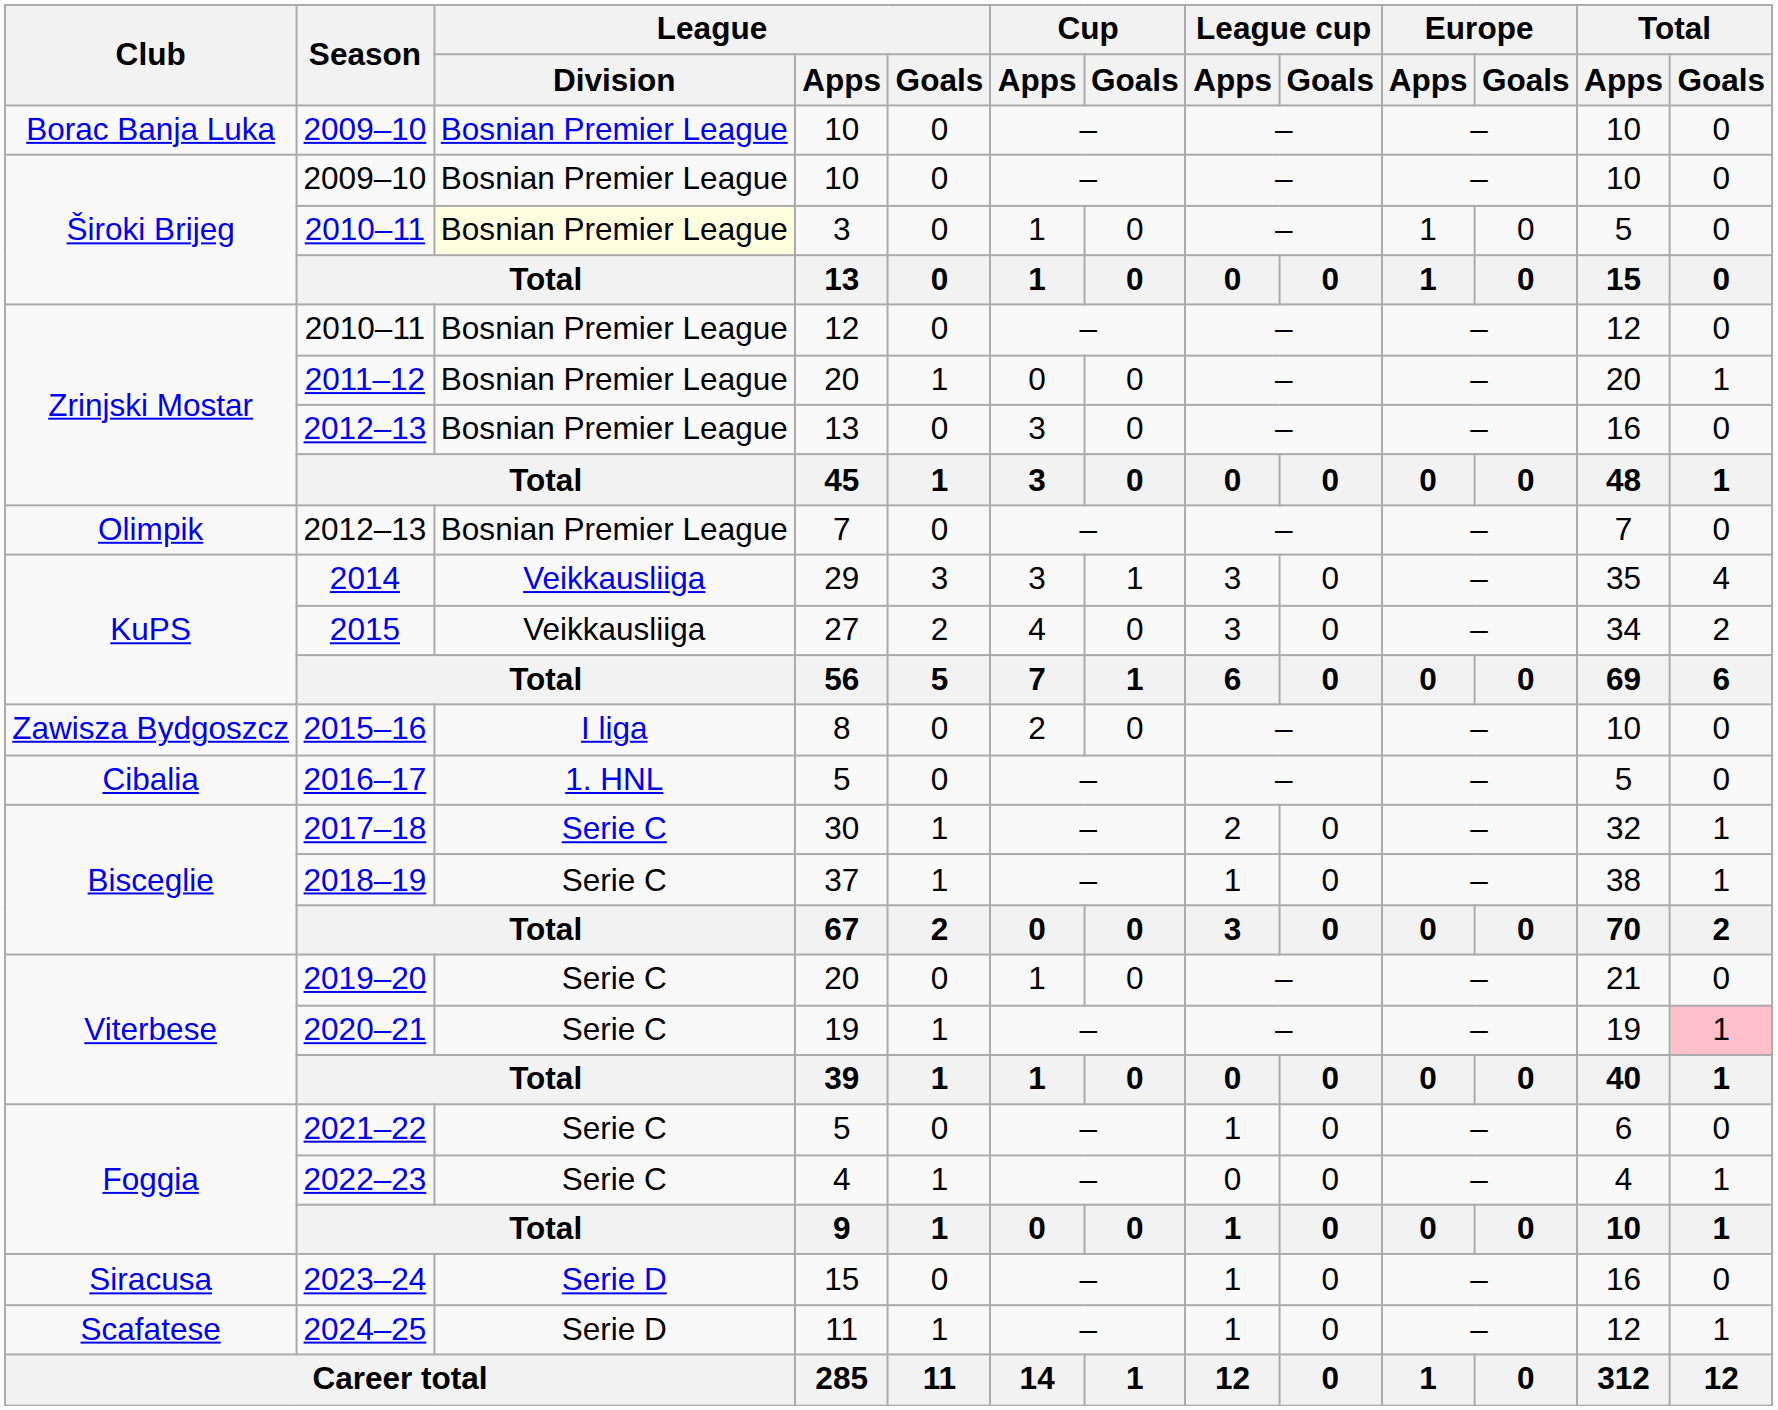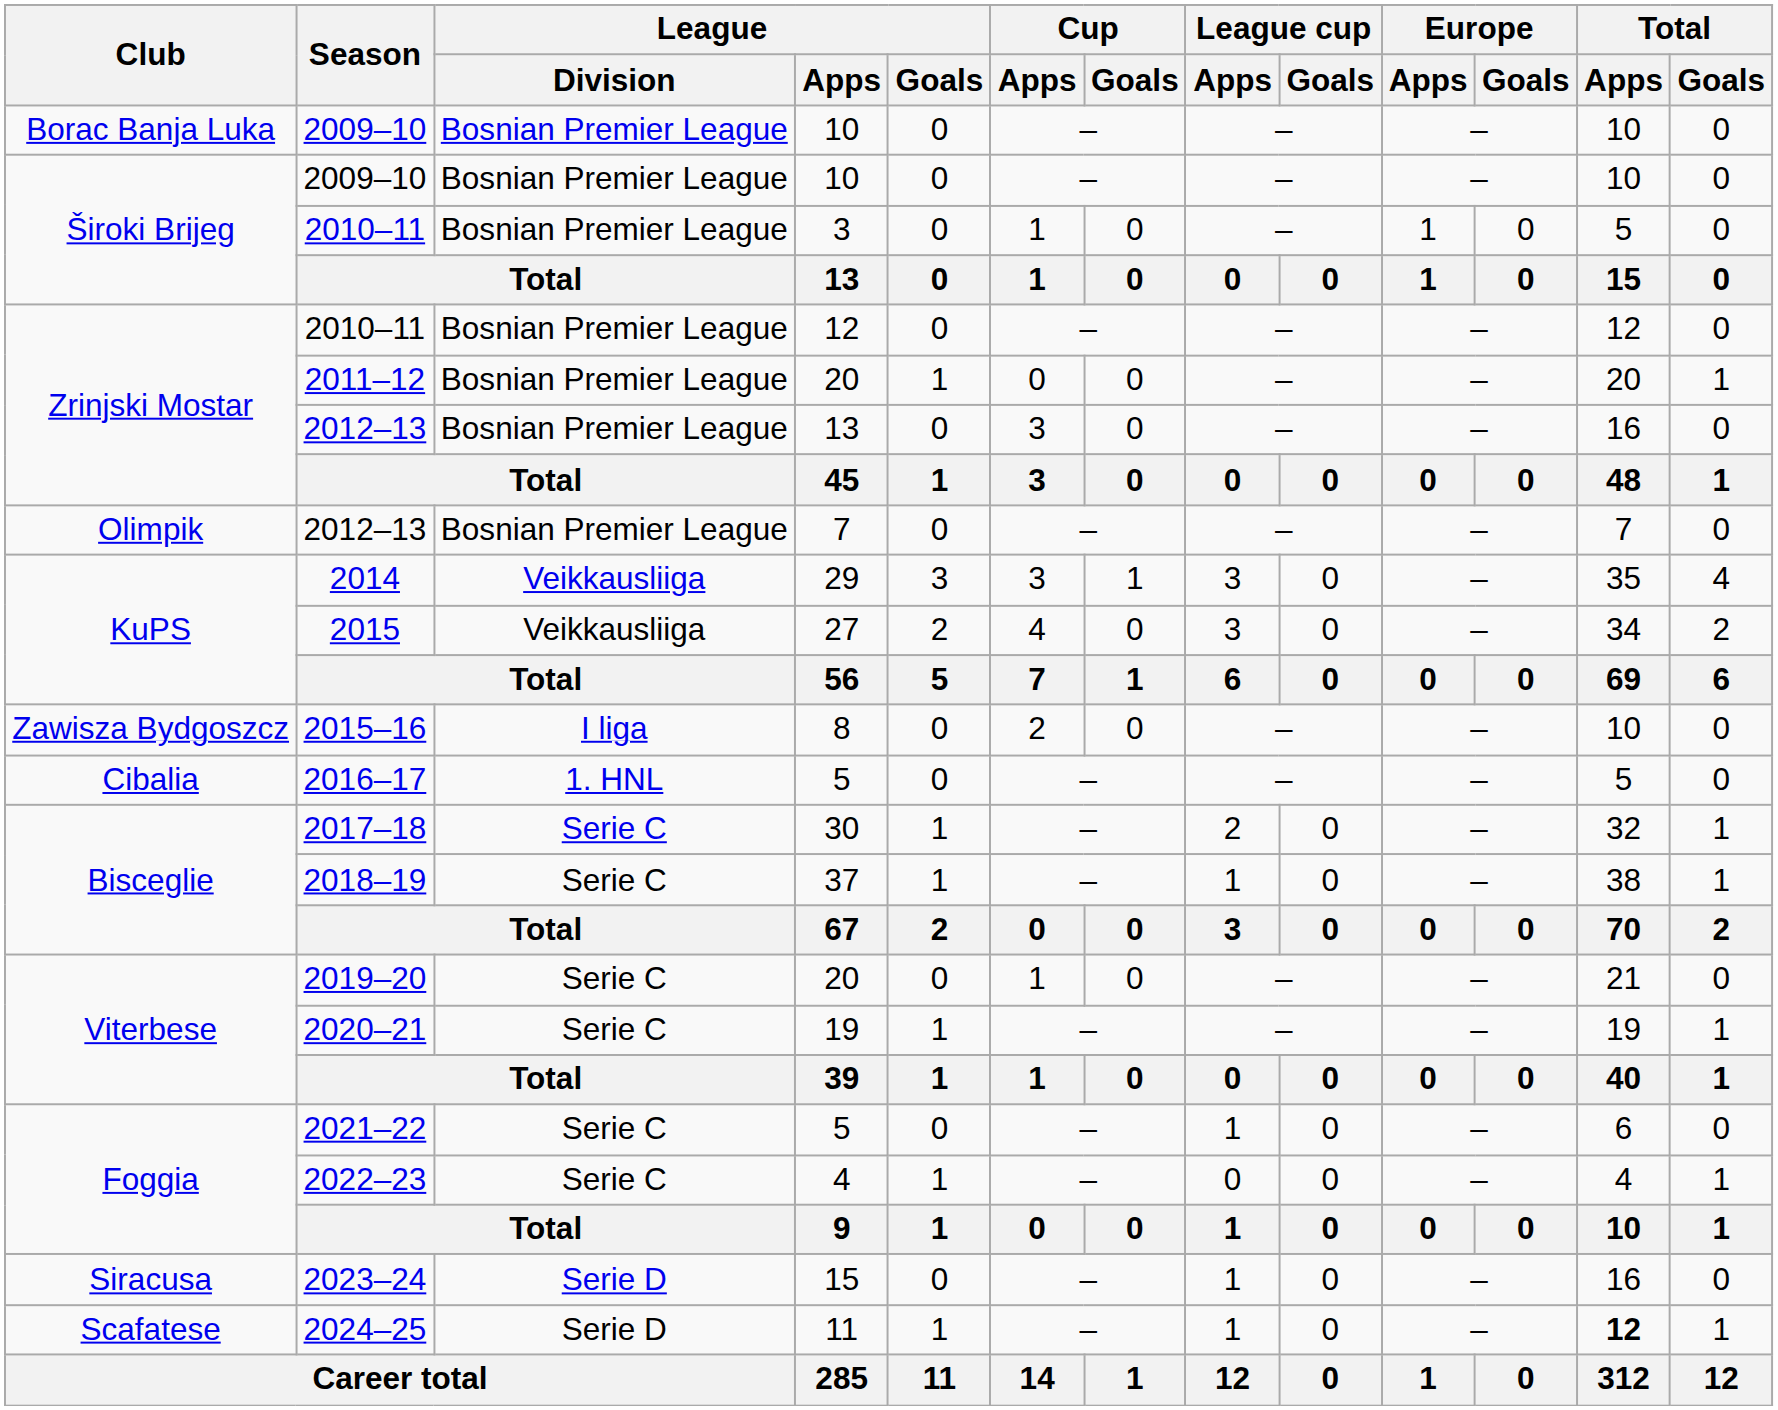(614, 229) lightyellow background -> (614, 229) no background
(1721, 1029) pink background -> (1721, 1029) no background
(1624, 1329) normal -> (1624, 1329) bold
